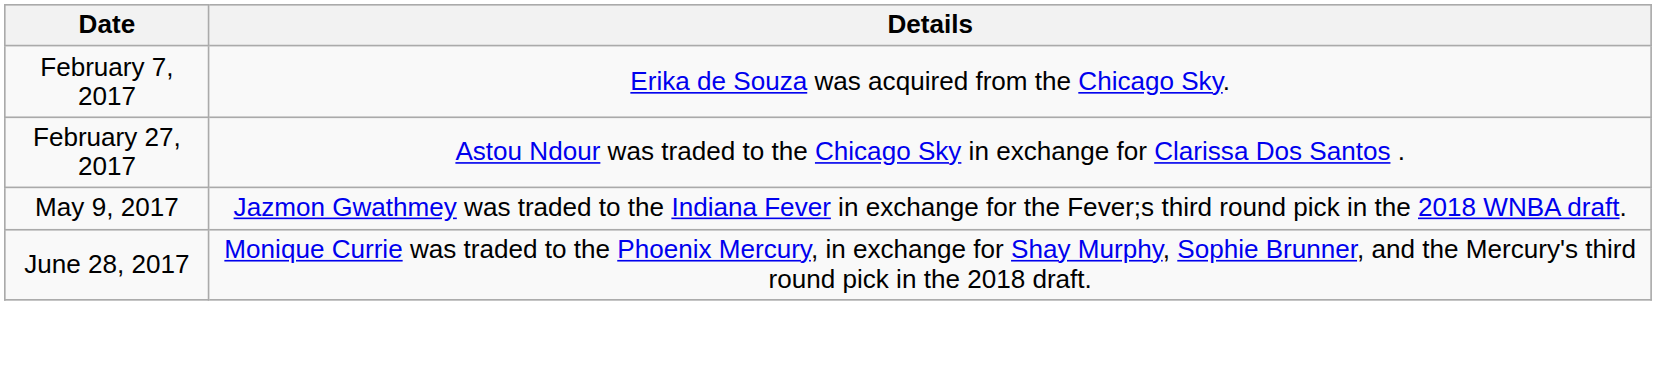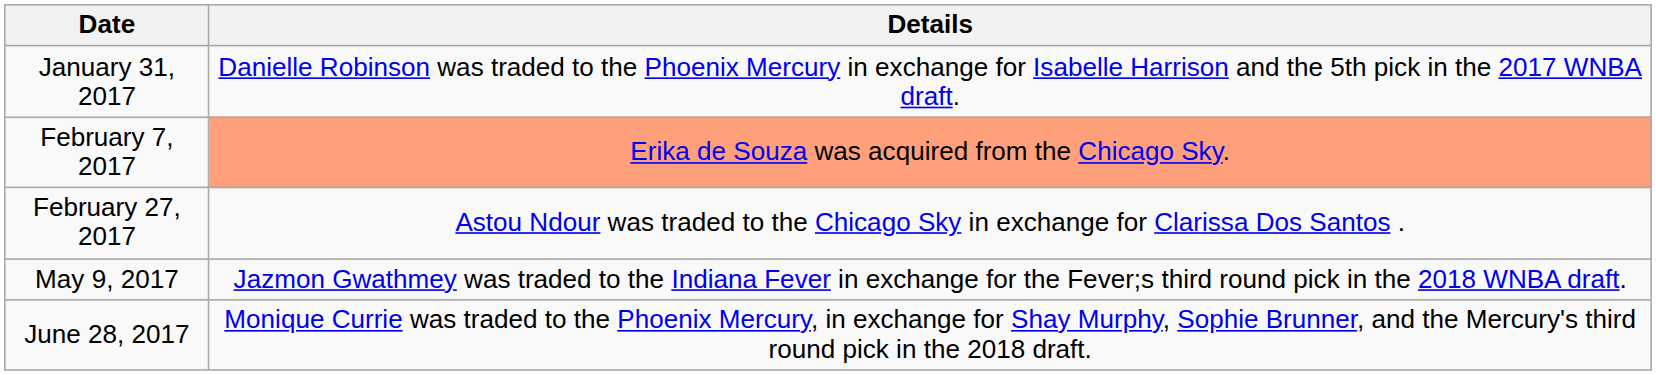+ row: (107, 81)
(930, 81) no background -> (930, 151) lightsalmon background
